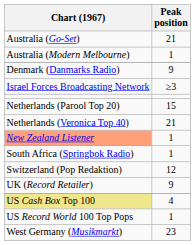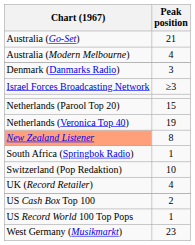(171, 54) 1 -> (171, 54) 4
(171, 70) 9 -> (171, 70) 3
(171, 122) 21 -> (171, 122) 19
(171, 138) 1 -> (171, 138) 8
(171, 169) 12 -> (171, 169) 10
(171, 185) 9 -> (171, 185) 4
(51, 201) khaki background -> (51, 201) no background
(171, 201) 4 -> (171, 201) 2
